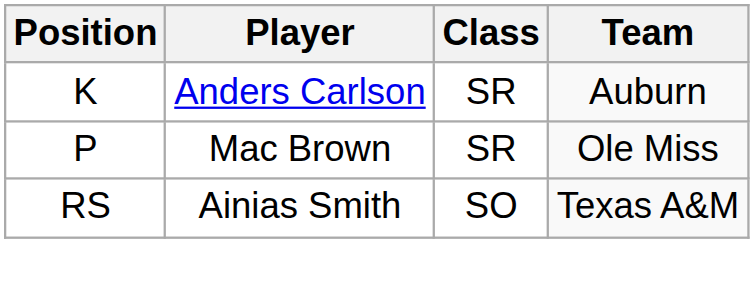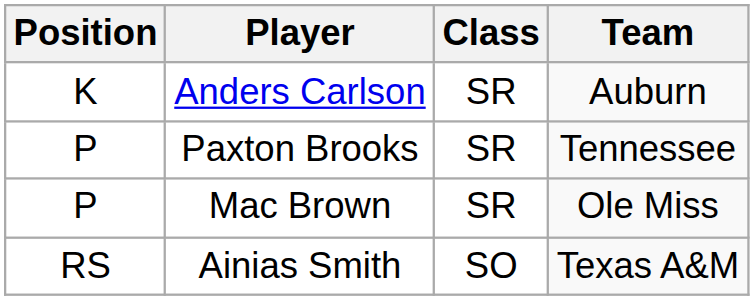+ row: (300, 149)
